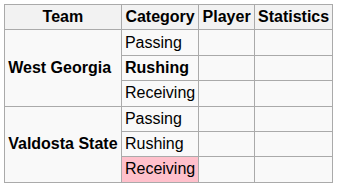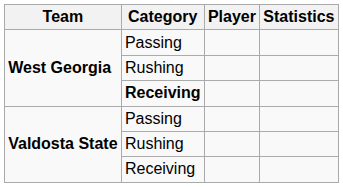(157, 67) bold -> (154, 67) normal
(160, 93) normal -> (163, 93) bold
(160, 169) pink background -> (160, 169) no background
